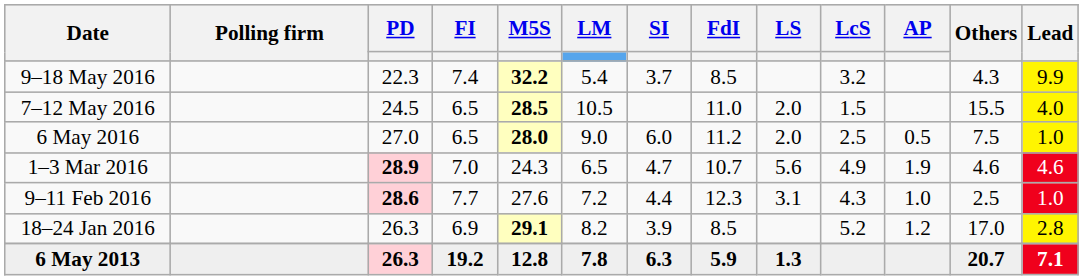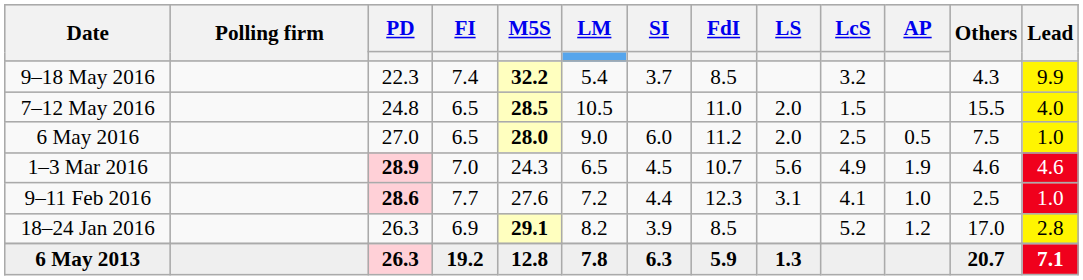(400, 107) 24.5 -> (400, 107) 24.8
(659, 167) 4.7 -> (659, 167) 4.5
(853, 198) 4.3 -> (853, 198) 4.1
